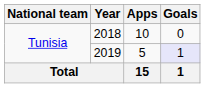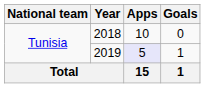(142, 53) no background -> (142, 53) lavender background
(180, 53) lavender background -> (180, 53) no background
